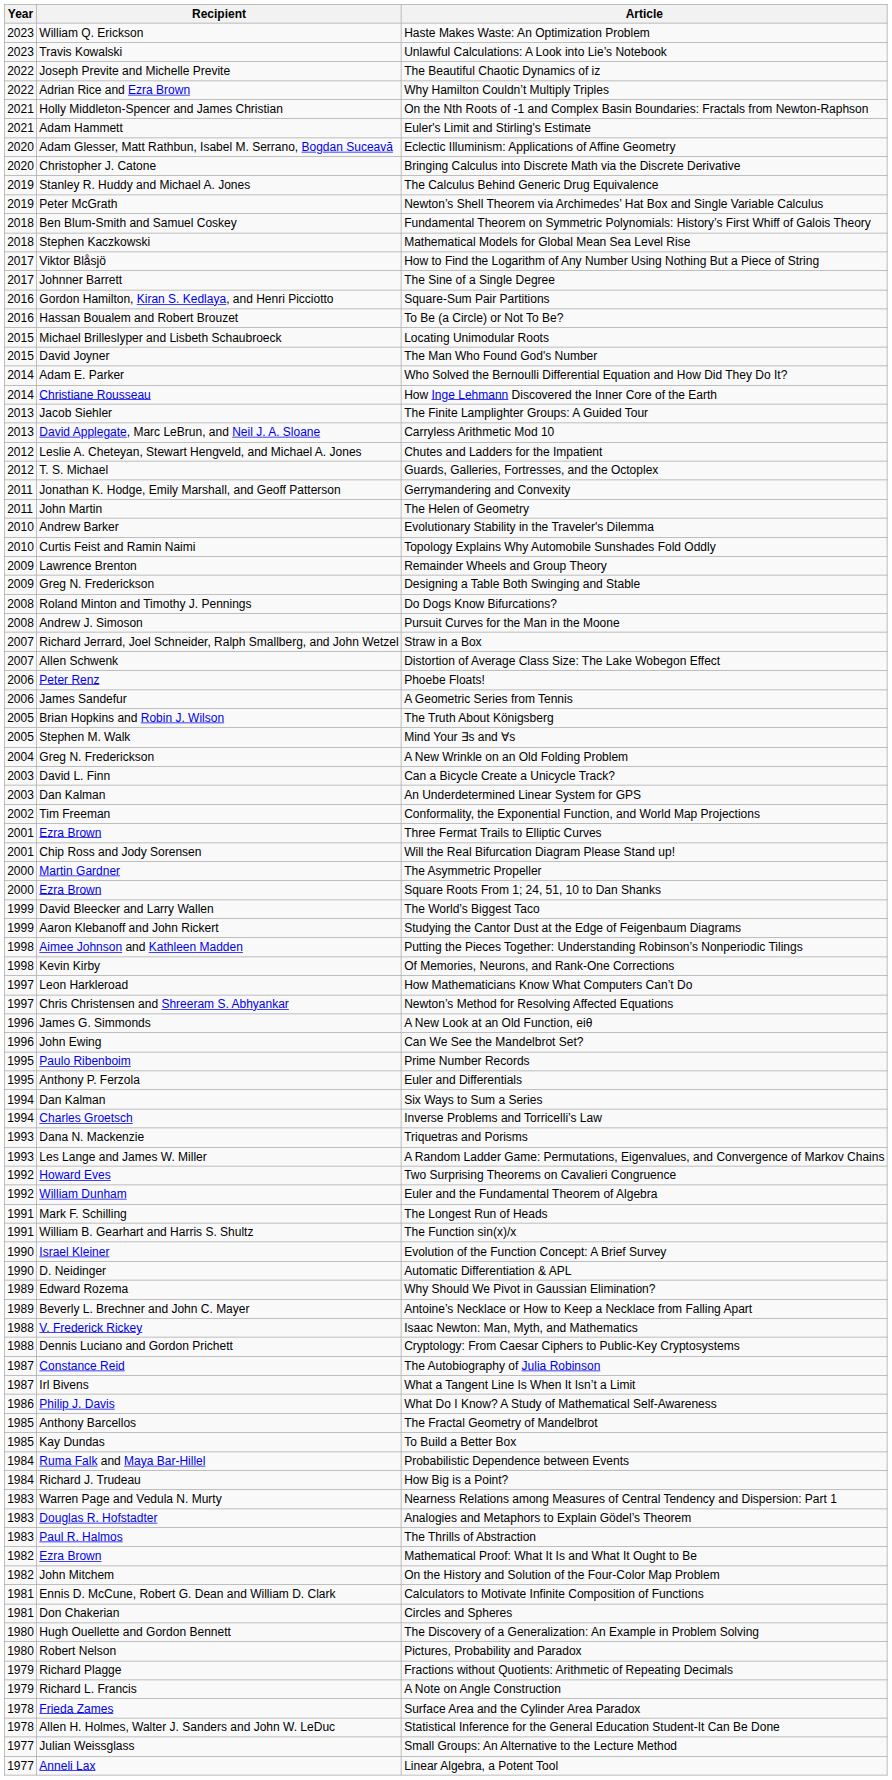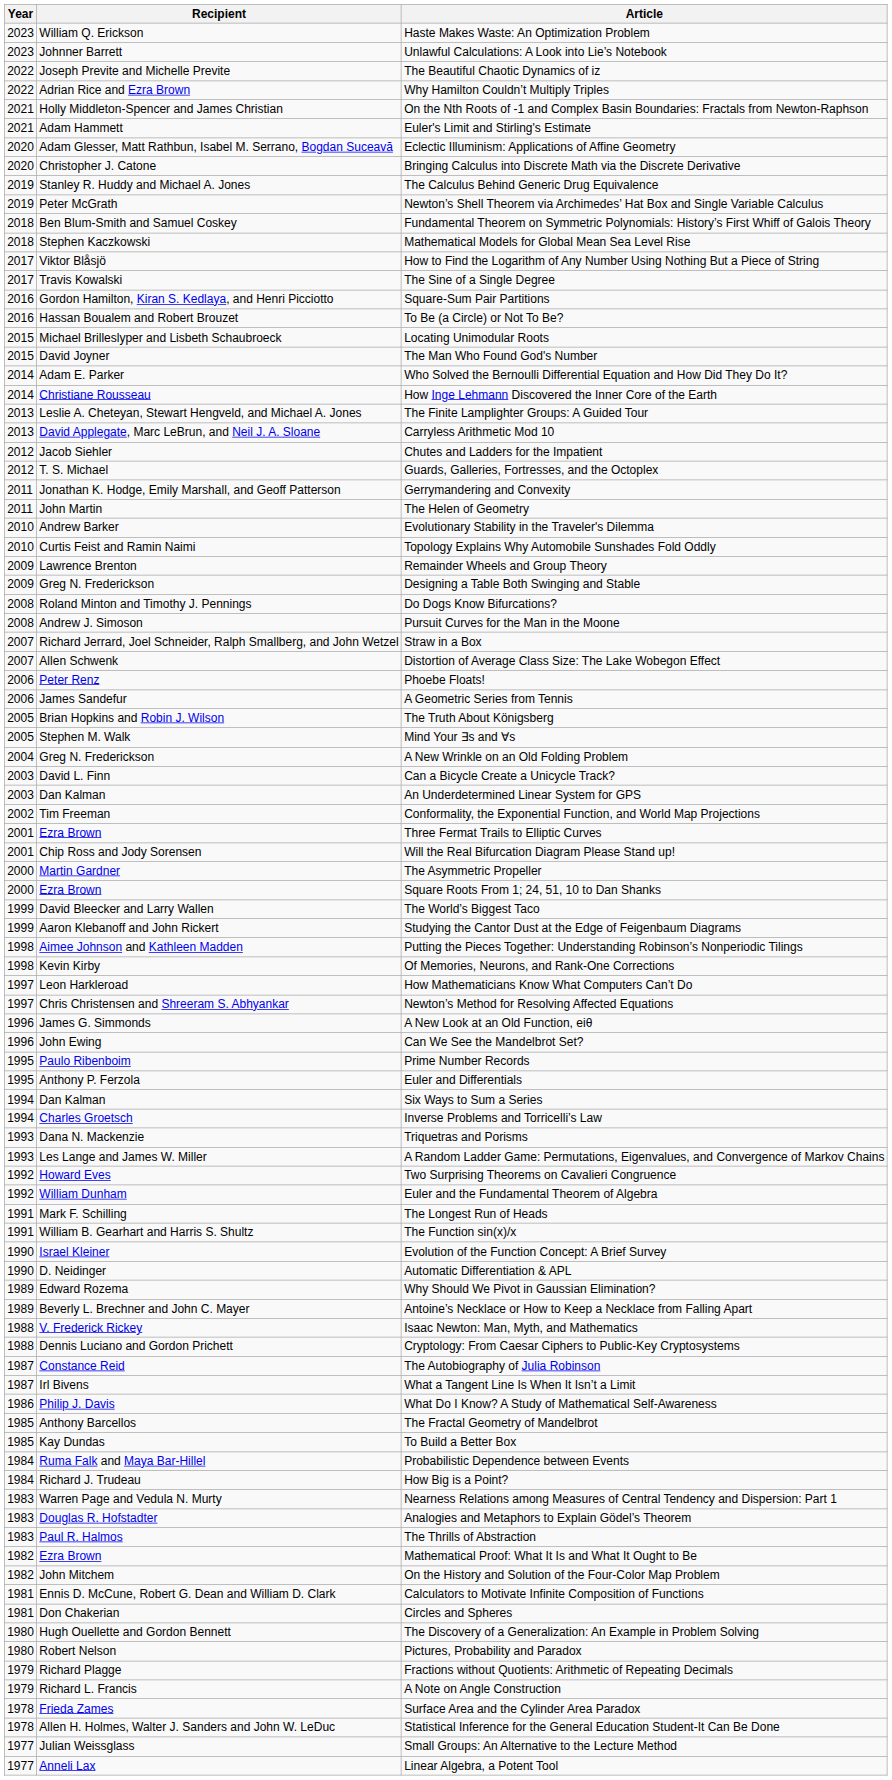(81, 52) Travis Kowalski -> (81, 52) Johnner Barrett
(81, 280) Johnner Barrett -> (81, 280) Travis Kowalski
(76, 413) Jacob Siehler -> (200, 413) Leslie A. Cheteyan, Stewart Hengveld, and Michael A. Jones
(200, 451) Leslie A. Cheteyan, Stewart Hengveld, and Michael A. Jones -> (76, 451) Jacob Siehler
